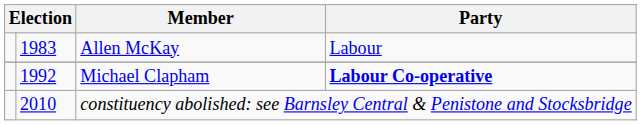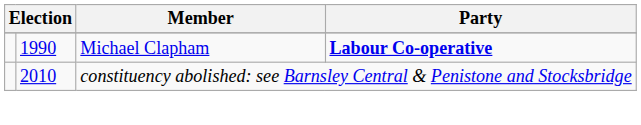- row: (130, 47)
(38, 76) 1992 -> (38, 47) 1990
